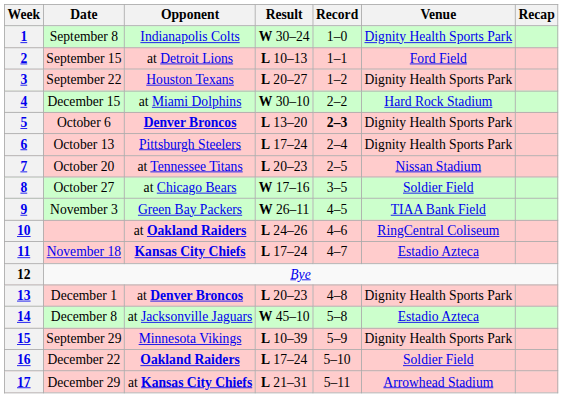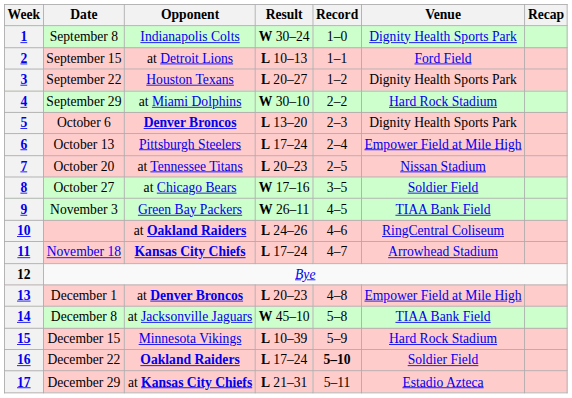(84, 101) December 15 -> (84, 101) September 29
(337, 123) bold -> (337, 123) normal
(438, 144) Dignity Health Sports Park -> (443, 144) Empower Field at Mile High
(438, 252) Estadio Azteca -> (443, 252) Arrowhead Stadium
(438, 295) Dignity Health Sports Park -> (443, 295) Empower Field at Mile High
(438, 317) Estadio Azteca -> (443, 317) TIAA Bank Field
(84, 338) September 29 -> (84, 338) December 15
(438, 338) Dignity Health Sports Park -> (443, 338) Hard Rock Stadium
(337, 360) normal -> (337, 360) bold
(438, 381) Arrowhead Stadium -> (443, 381) Estadio Azteca
